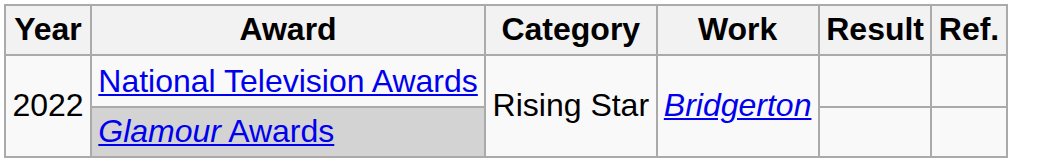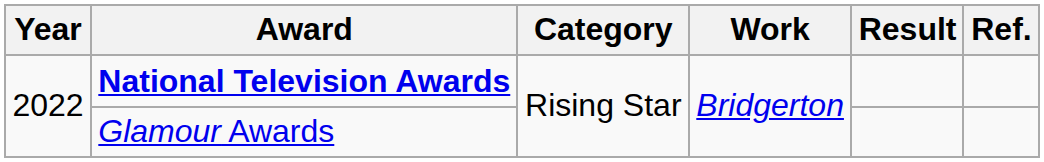(288, 80) normal -> (304, 80) bold
(216, 131) lightgrey background -> (216, 131) no background
